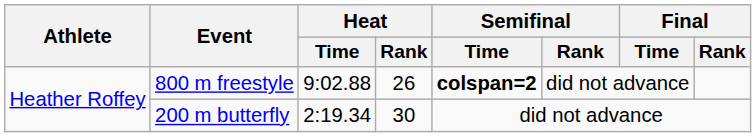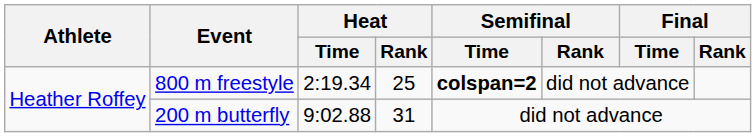(337, 83) 9:02.88 -> (337, 83) 2:19.34
(404, 83) 26 -> (404, 83) 25
(337, 116) 2:19.34 -> (337, 116) 9:02.88
(404, 116) 30 -> (404, 116) 31
